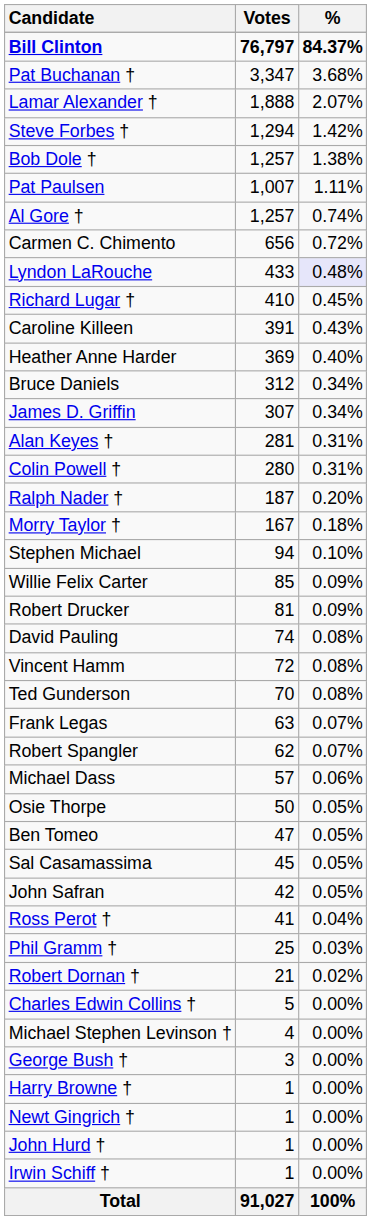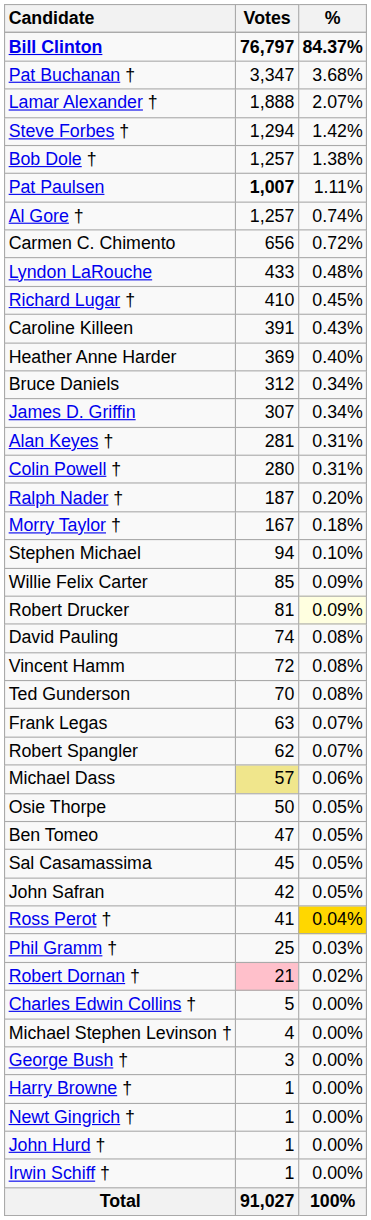(272, 187) normal -> (272, 187) bold
(338, 272) lavender background -> (338, 272) no background
(338, 610) no background -> (338, 610) lightyellow background
(284, 779) no background -> (284, 779) khaki background
(338, 919) no background -> (338, 919) gold background
(284, 976) no background -> (284, 976) pink background
